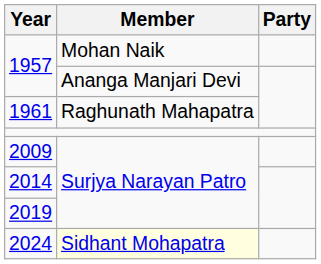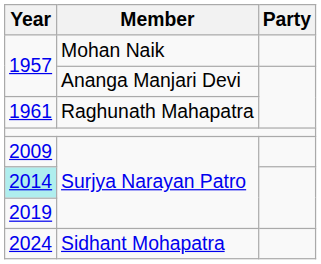(31, 182) no background -> (31, 182) paleturquoise background
(143, 243) lightyellow background -> (143, 243) no background
